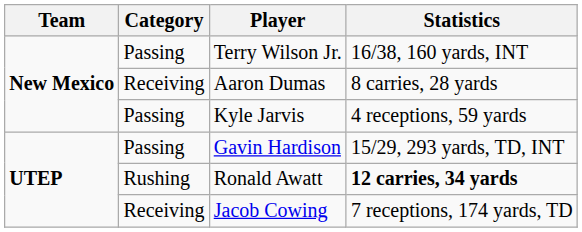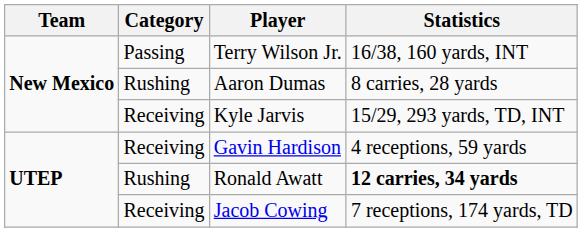(164, 83) Receiving -> (157, 83) Rushing
(154, 115) Passing -> (164, 115) Receiving
(439, 115) 4 receptions, 59 yards -> (458, 115) 15/29, 293 yards, TD, INT
(154, 147) Passing -> (164, 147) Receiving
(458, 147) 15/29, 293 yards, TD, INT -> (439, 147) 4 receptions, 59 yards
